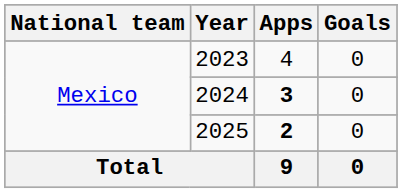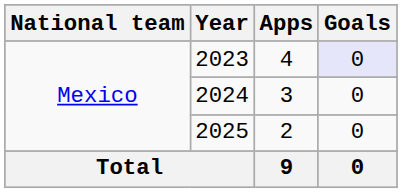(357, 60) no background -> (357, 60) lavender background
(286, 96) bold -> (286, 96) normal
(286, 132) bold -> (286, 132) normal
